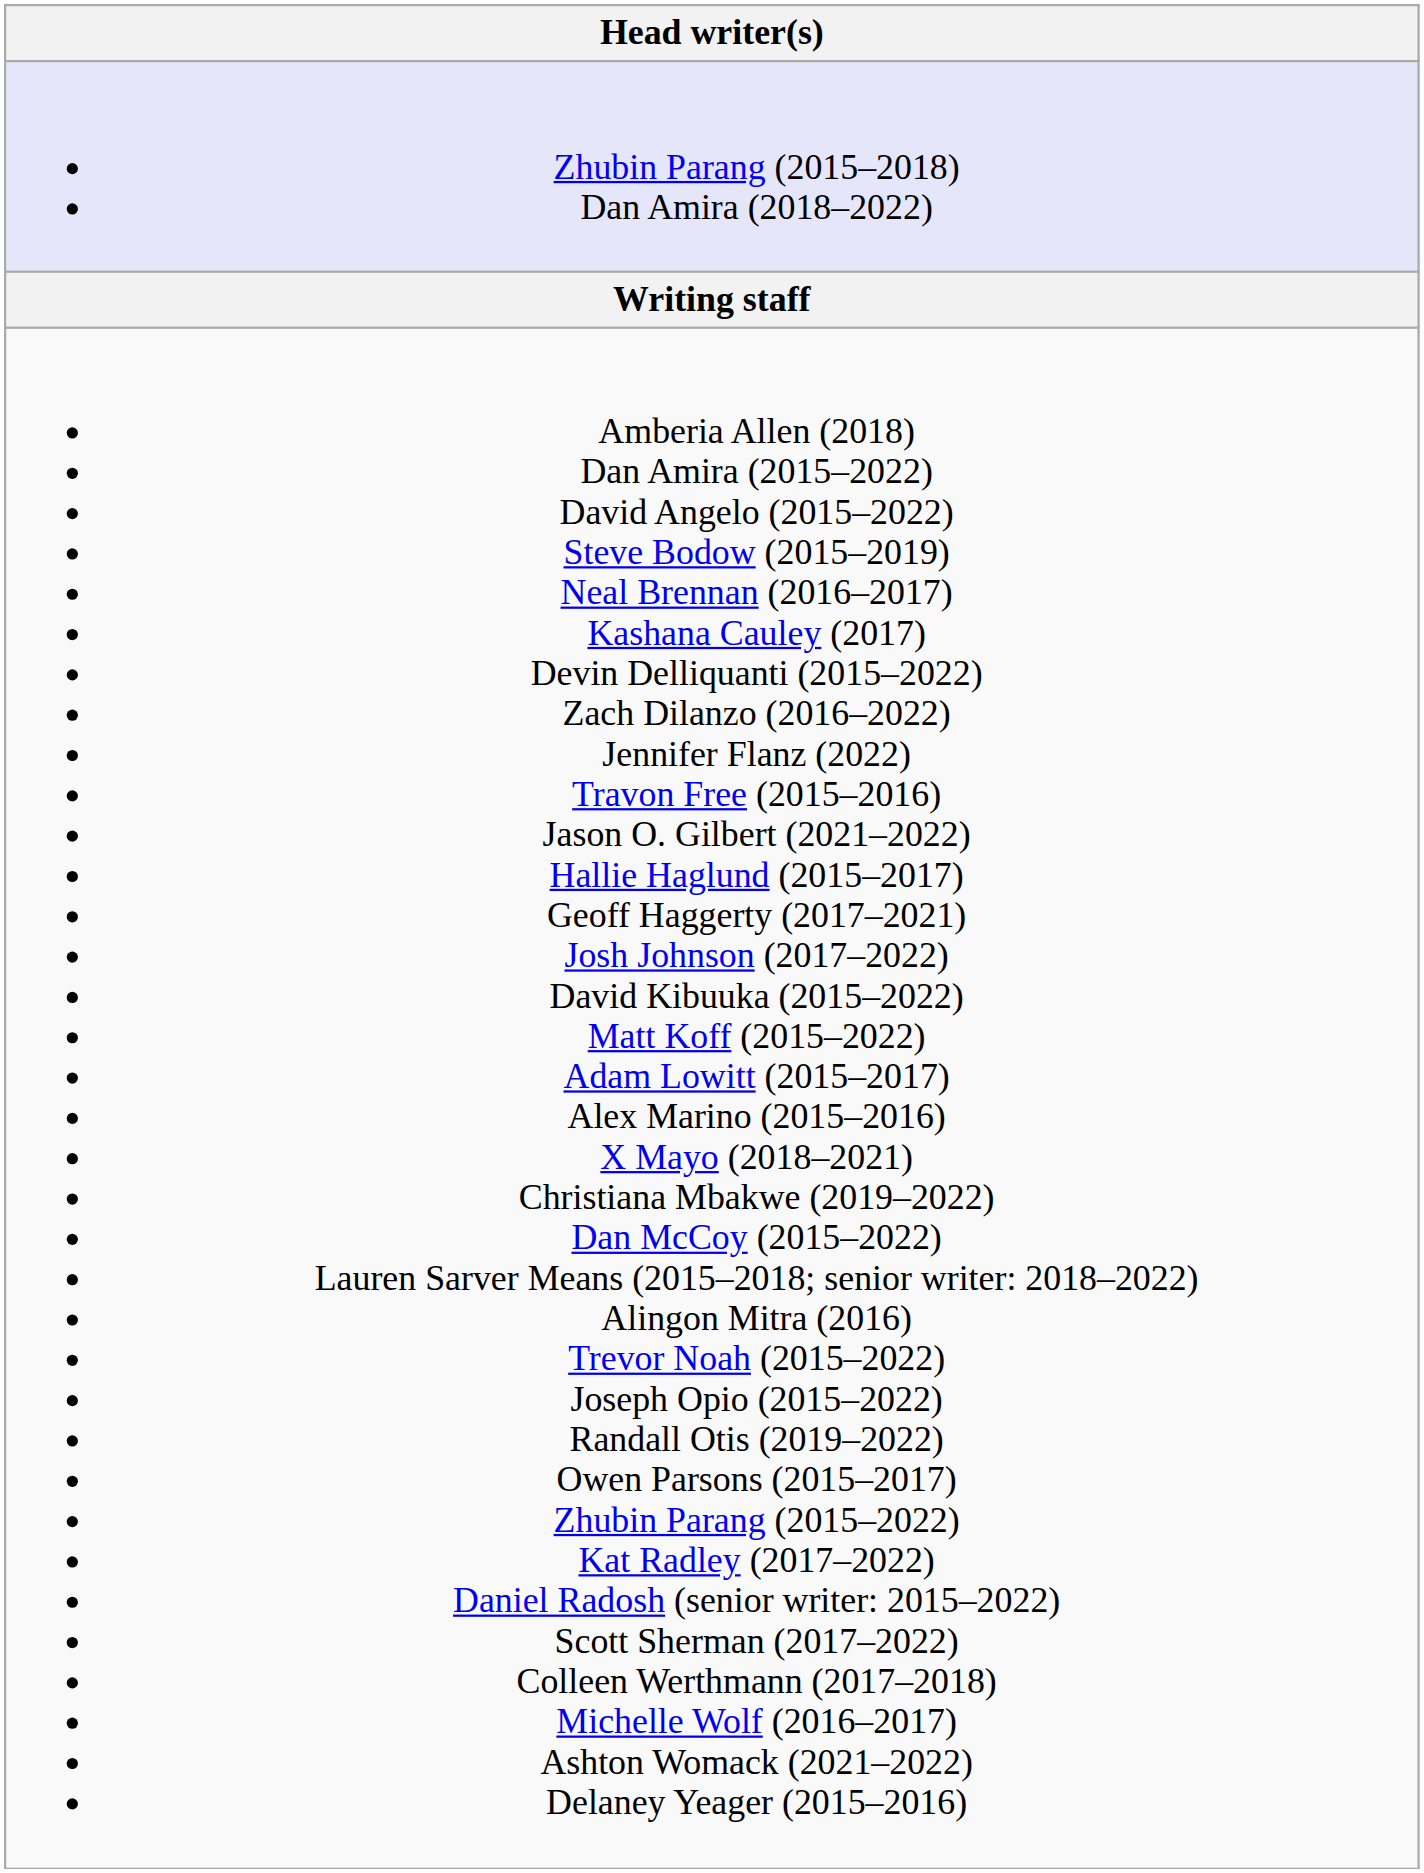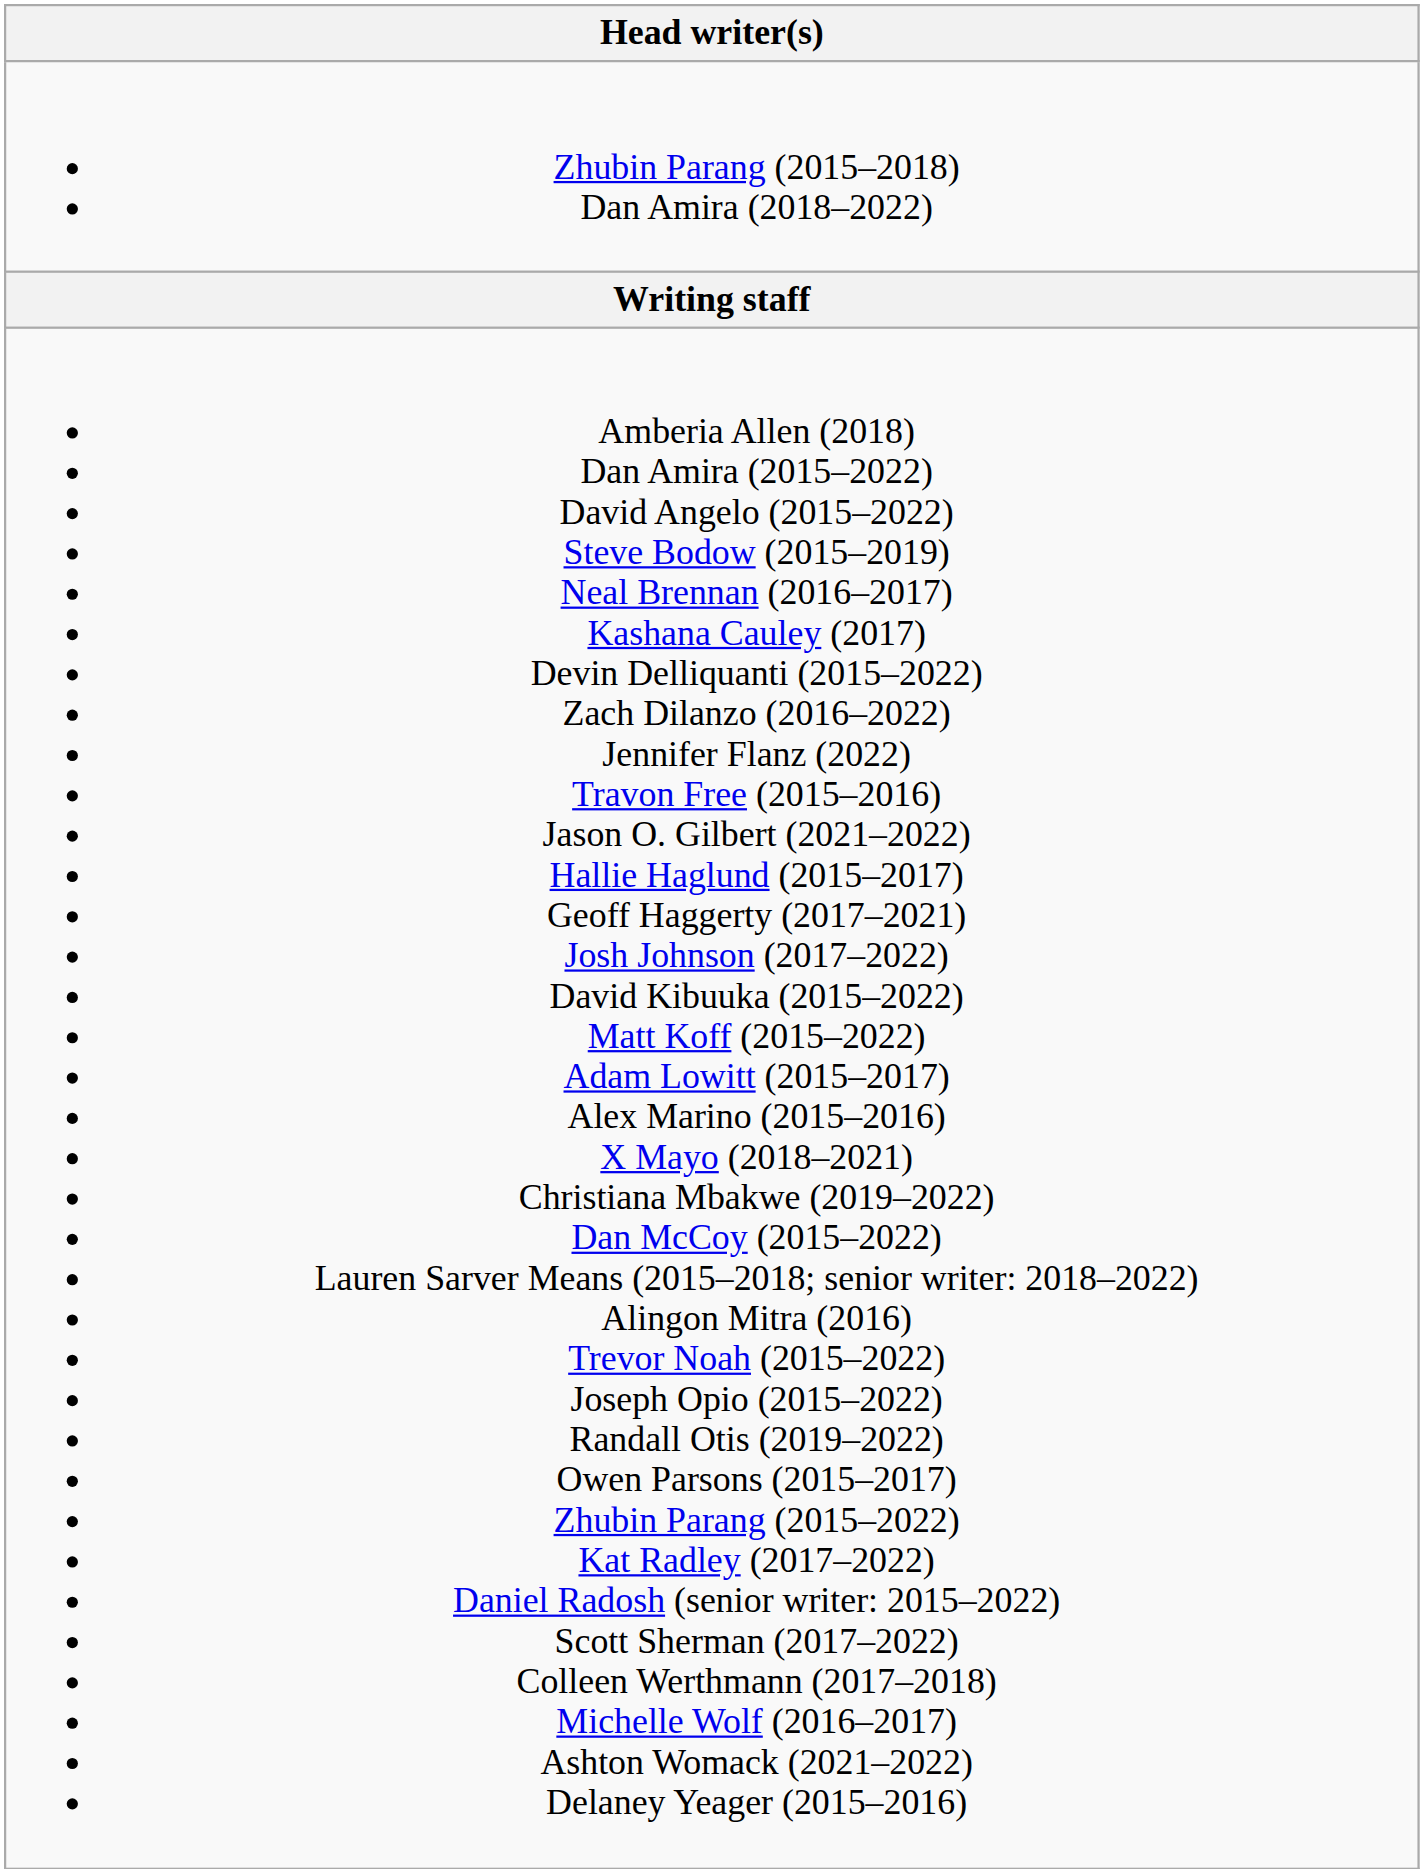(712, 187) lavender background -> (712, 187) no background
